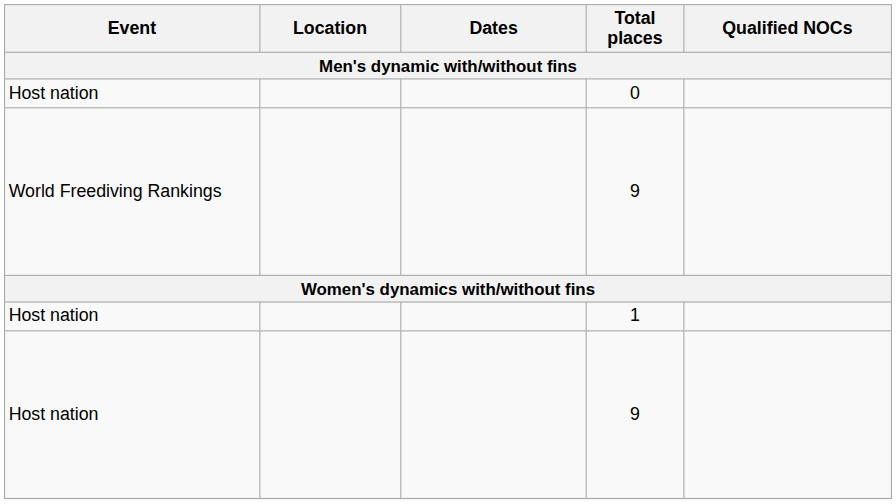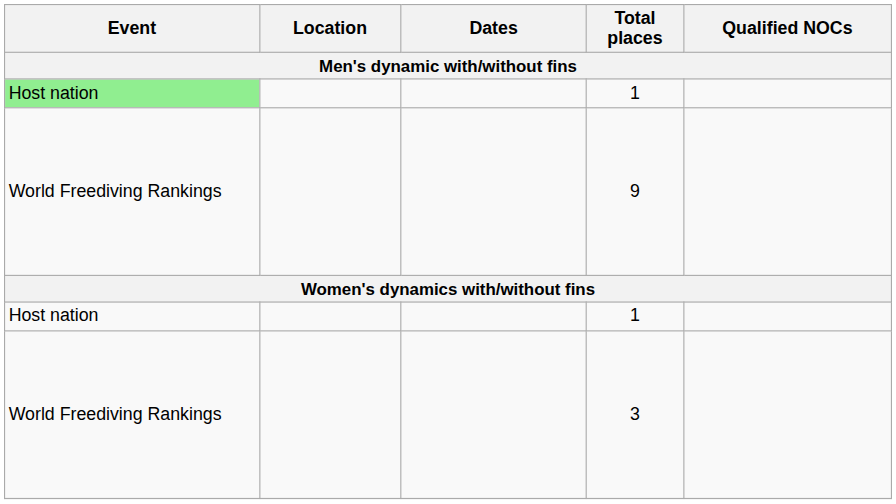(54, 93) no background -> (54, 93) lightgreen background
(635, 93) 0 -> (635, 93) 1
(54, 414) Host nation -> (115, 414) World Freediving Rankings
(635, 414) 9 -> (635, 414) 3
